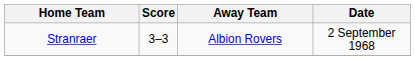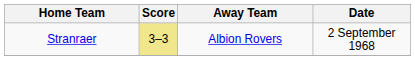(159, 39) no background -> (159, 39) khaki background
